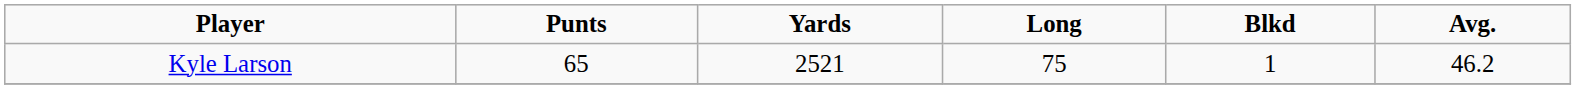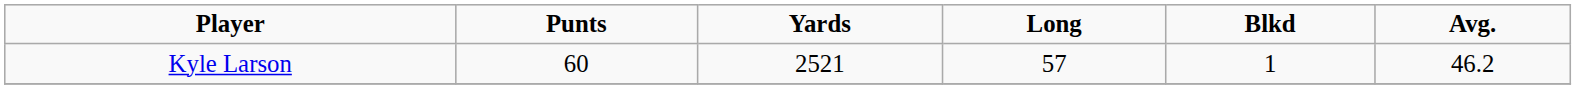(576, 63) 65 -> (576, 63) 60
(1054, 63) 75 -> (1054, 63) 57
